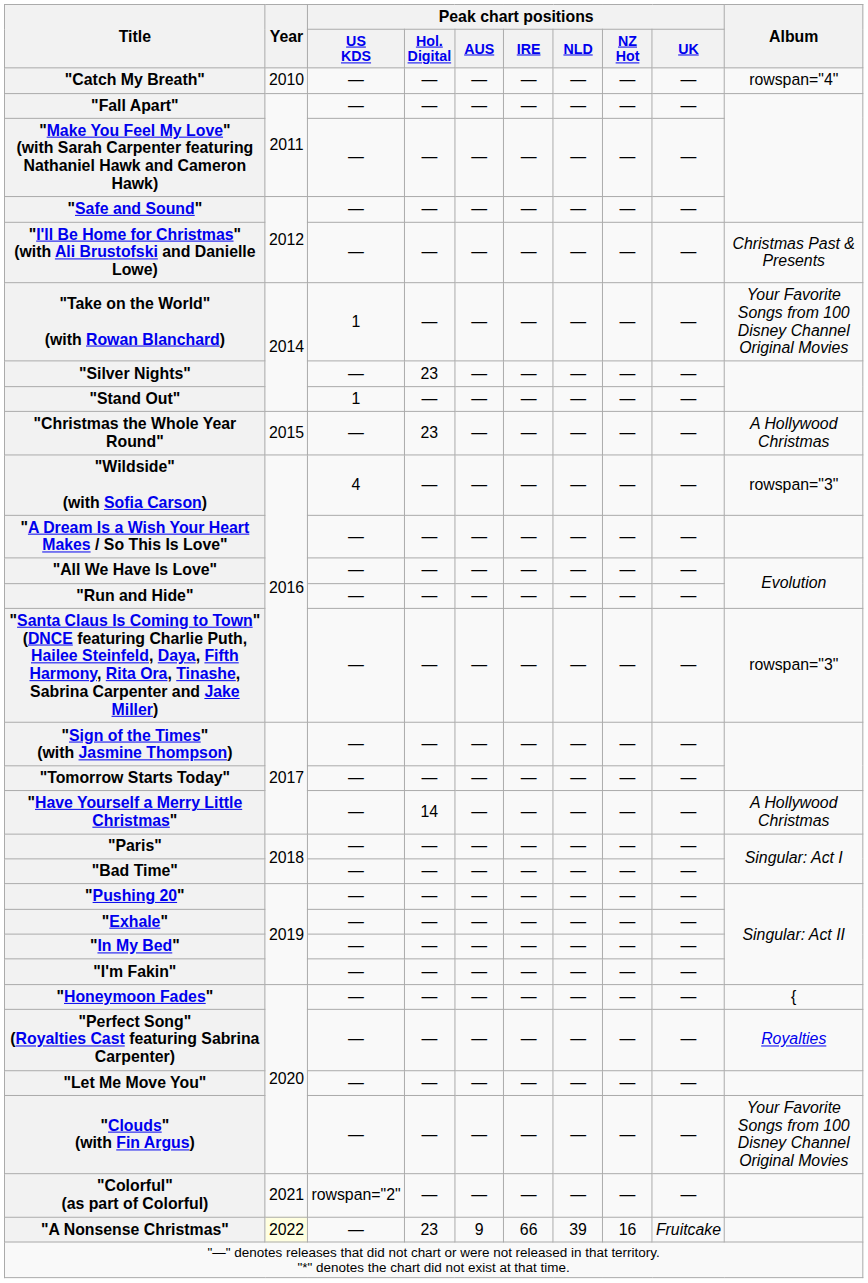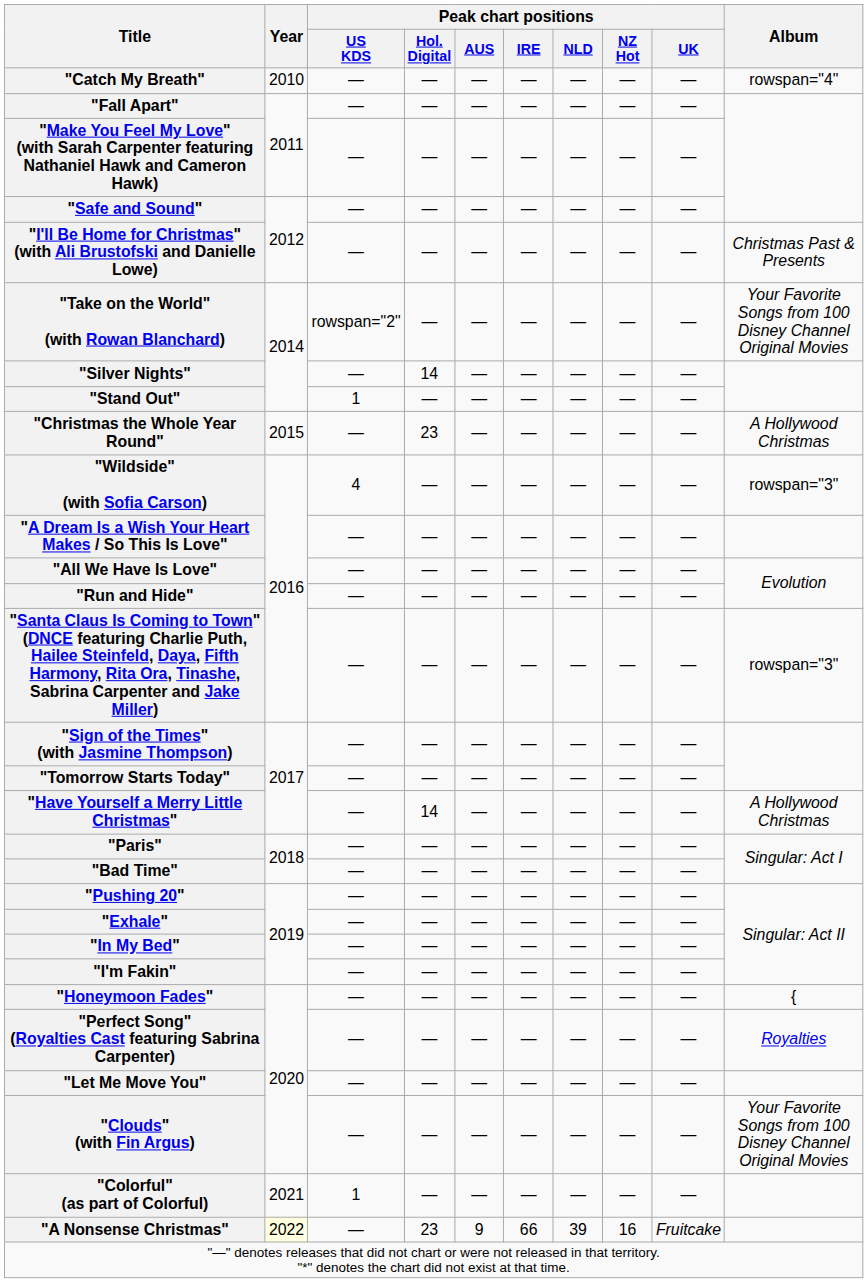(356, 321) 1 -> (356, 321) rowspan="2"
(429, 373) 23 -> (429, 373) 14
(356, 1195) rowspan="2" -> (356, 1195) 1
